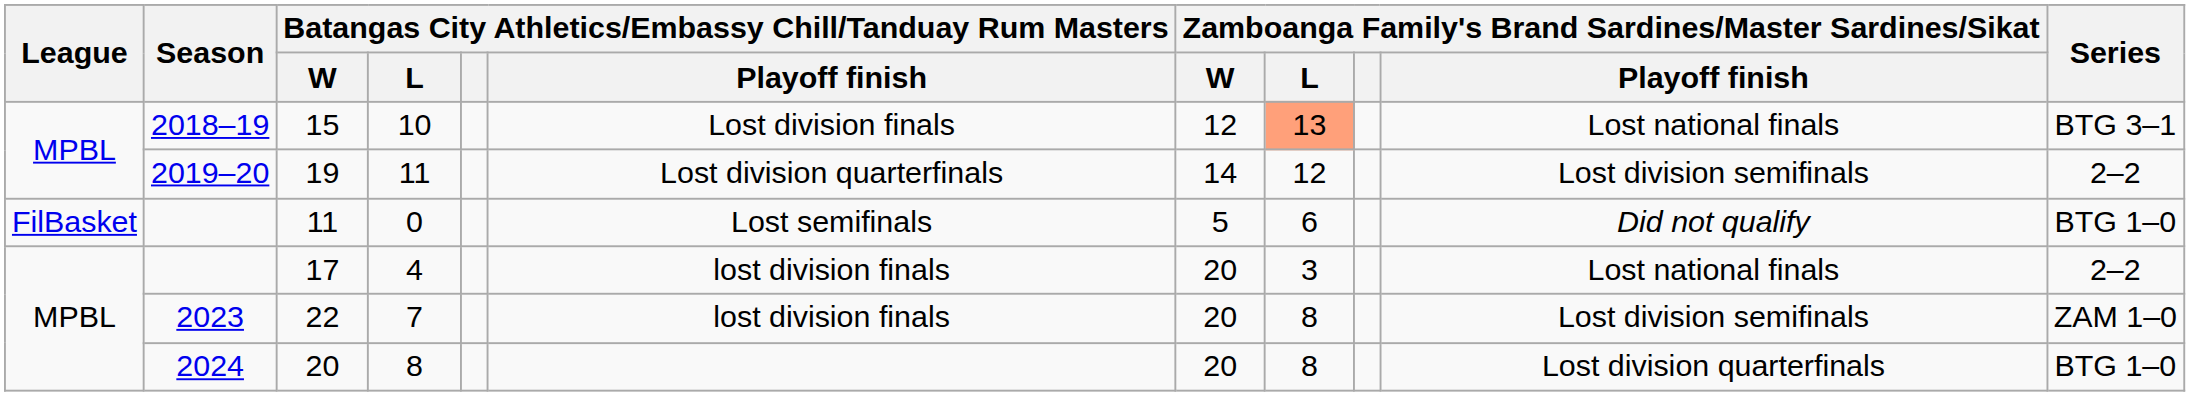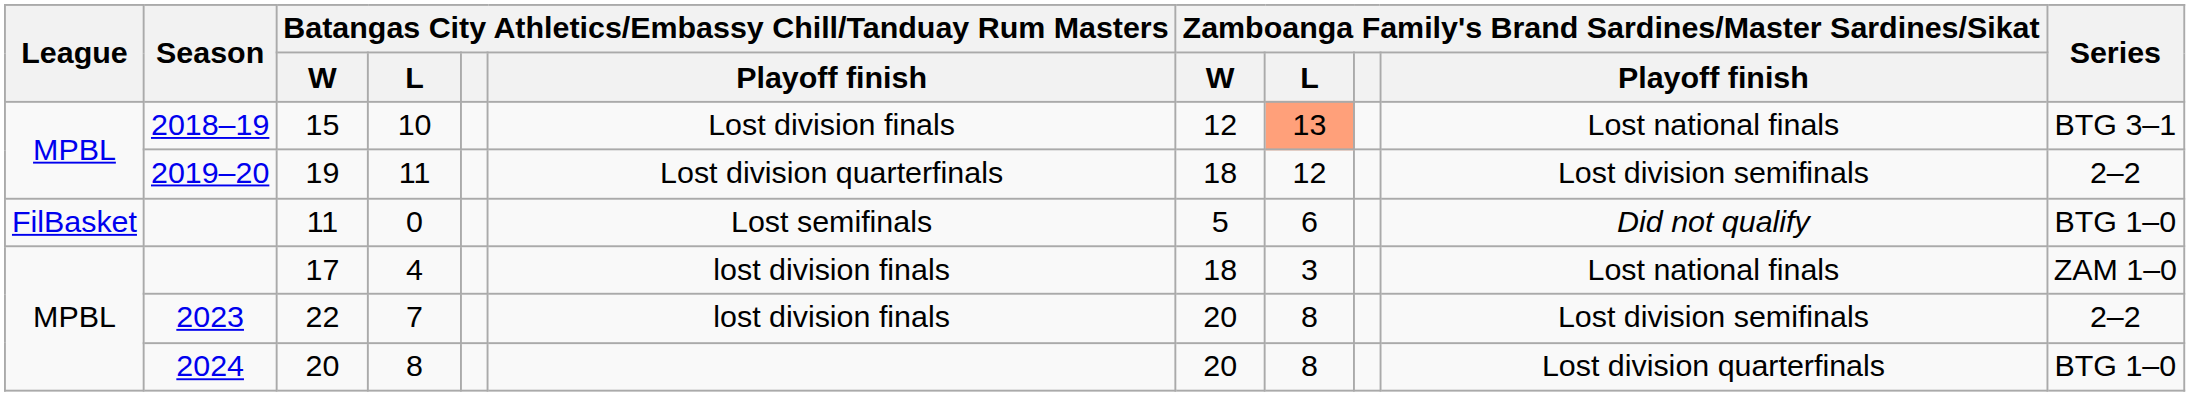(1220, 173) 14 -> (1220, 173) 18
(1220, 269) 20 -> (1220, 269) 18
(2115, 269) 2–2 -> (2115, 269) ZAM 1–0
(2115, 317) ZAM 1–0 -> (2115, 317) 2–2
